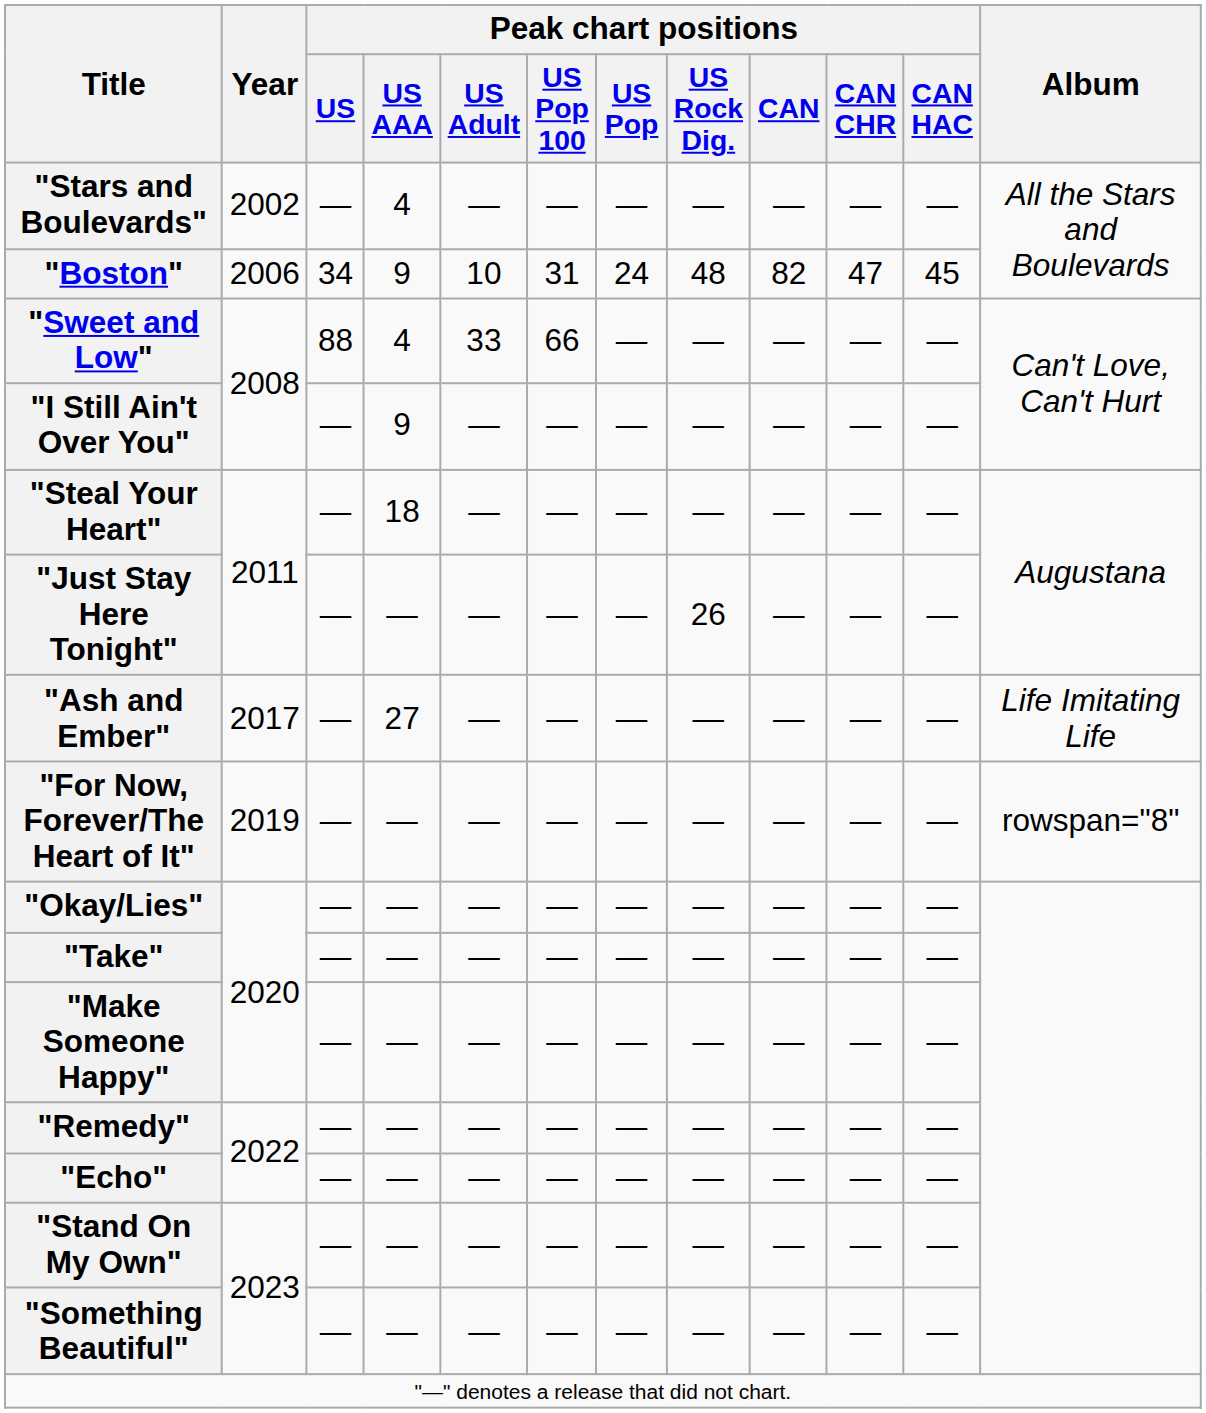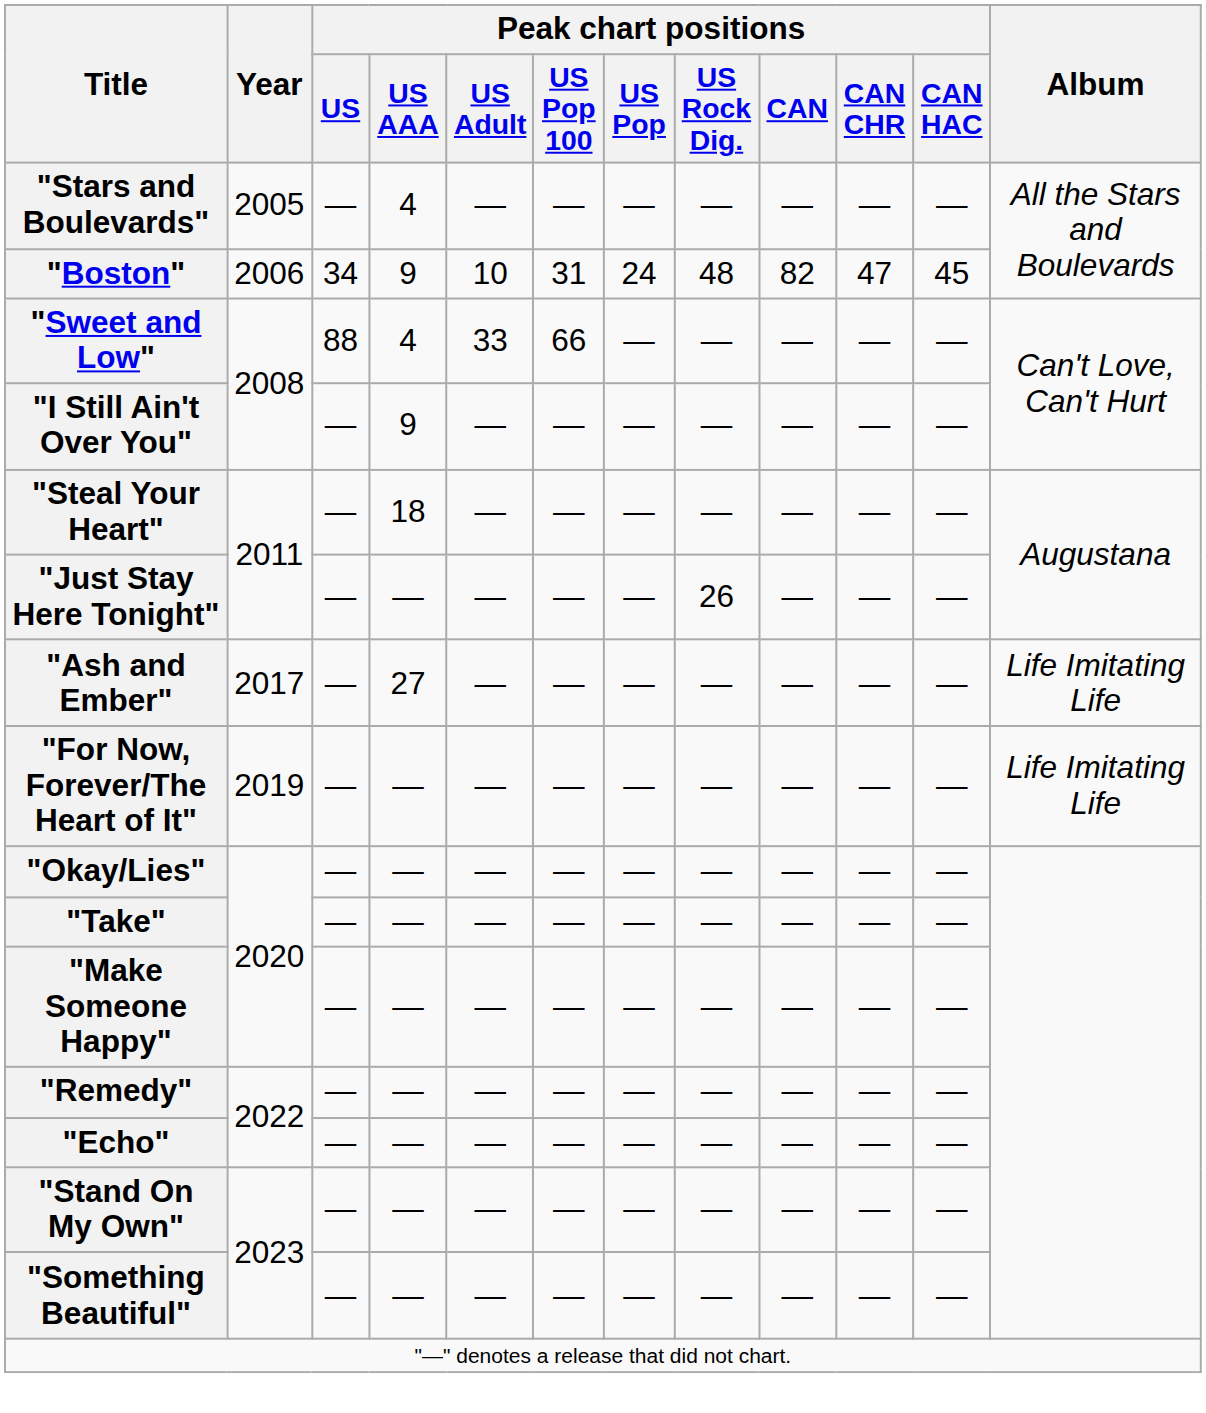(265, 205) 2002 -> (269, 205) 2005
(1091, 820) rowspan="8" -> (1096, 785) Life Imitating Life
